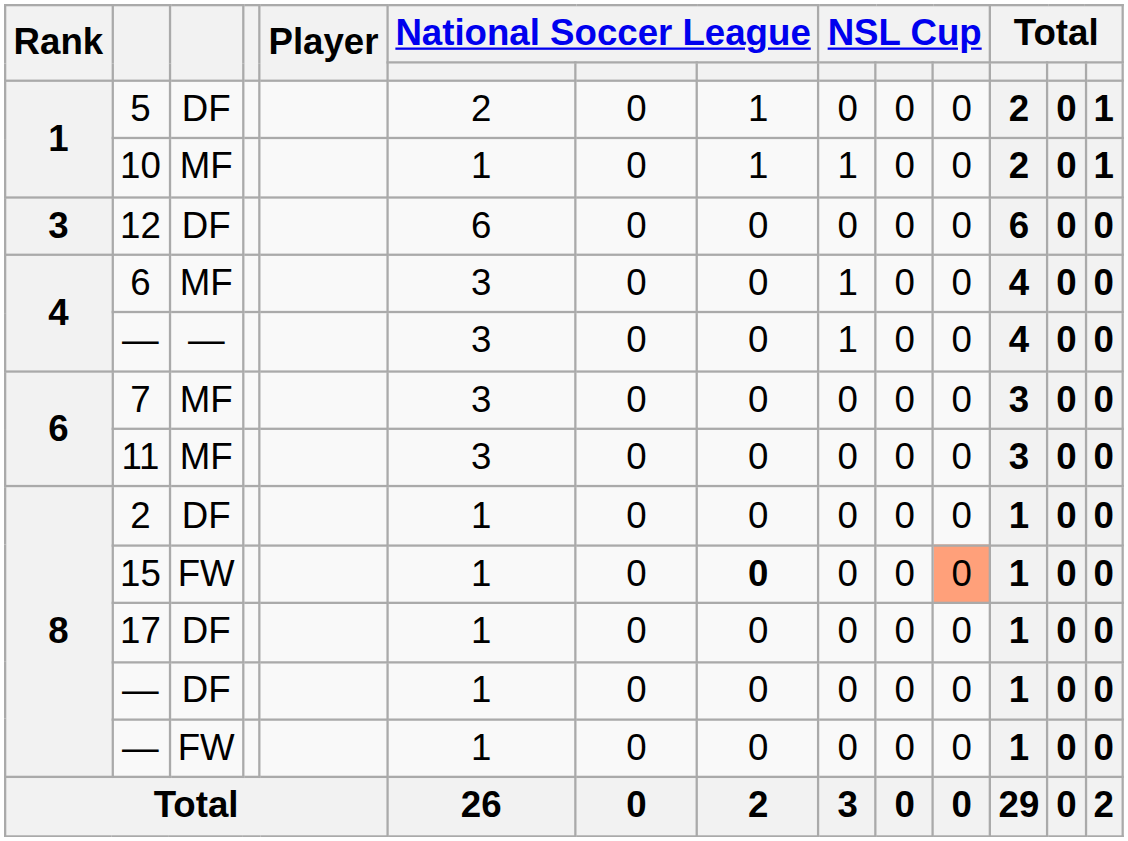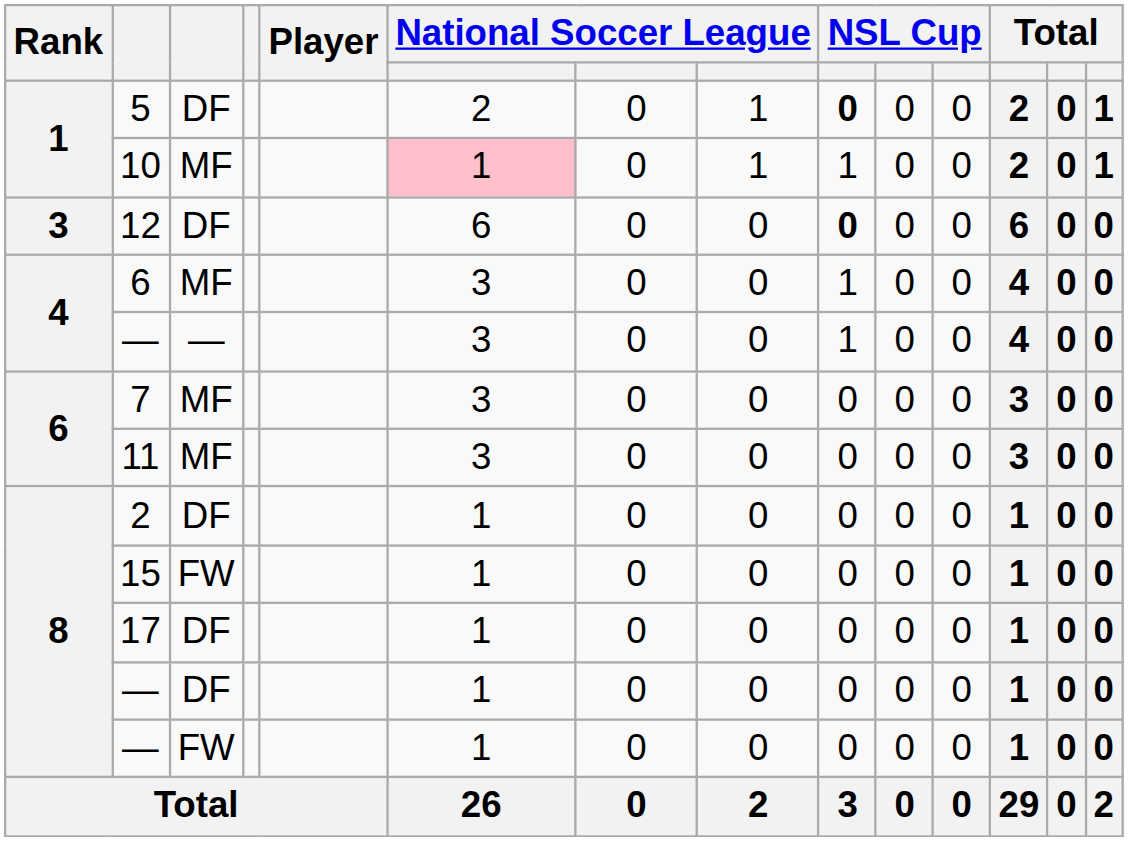(848, 108) normal -> (848, 108) bold
(481, 166) no background -> (481, 166) pink background
(848, 224) normal -> (848, 224) bold
(758, 573) bold -> (758, 573) normal
(962, 573) lightsalmon background -> (962, 573) no background
